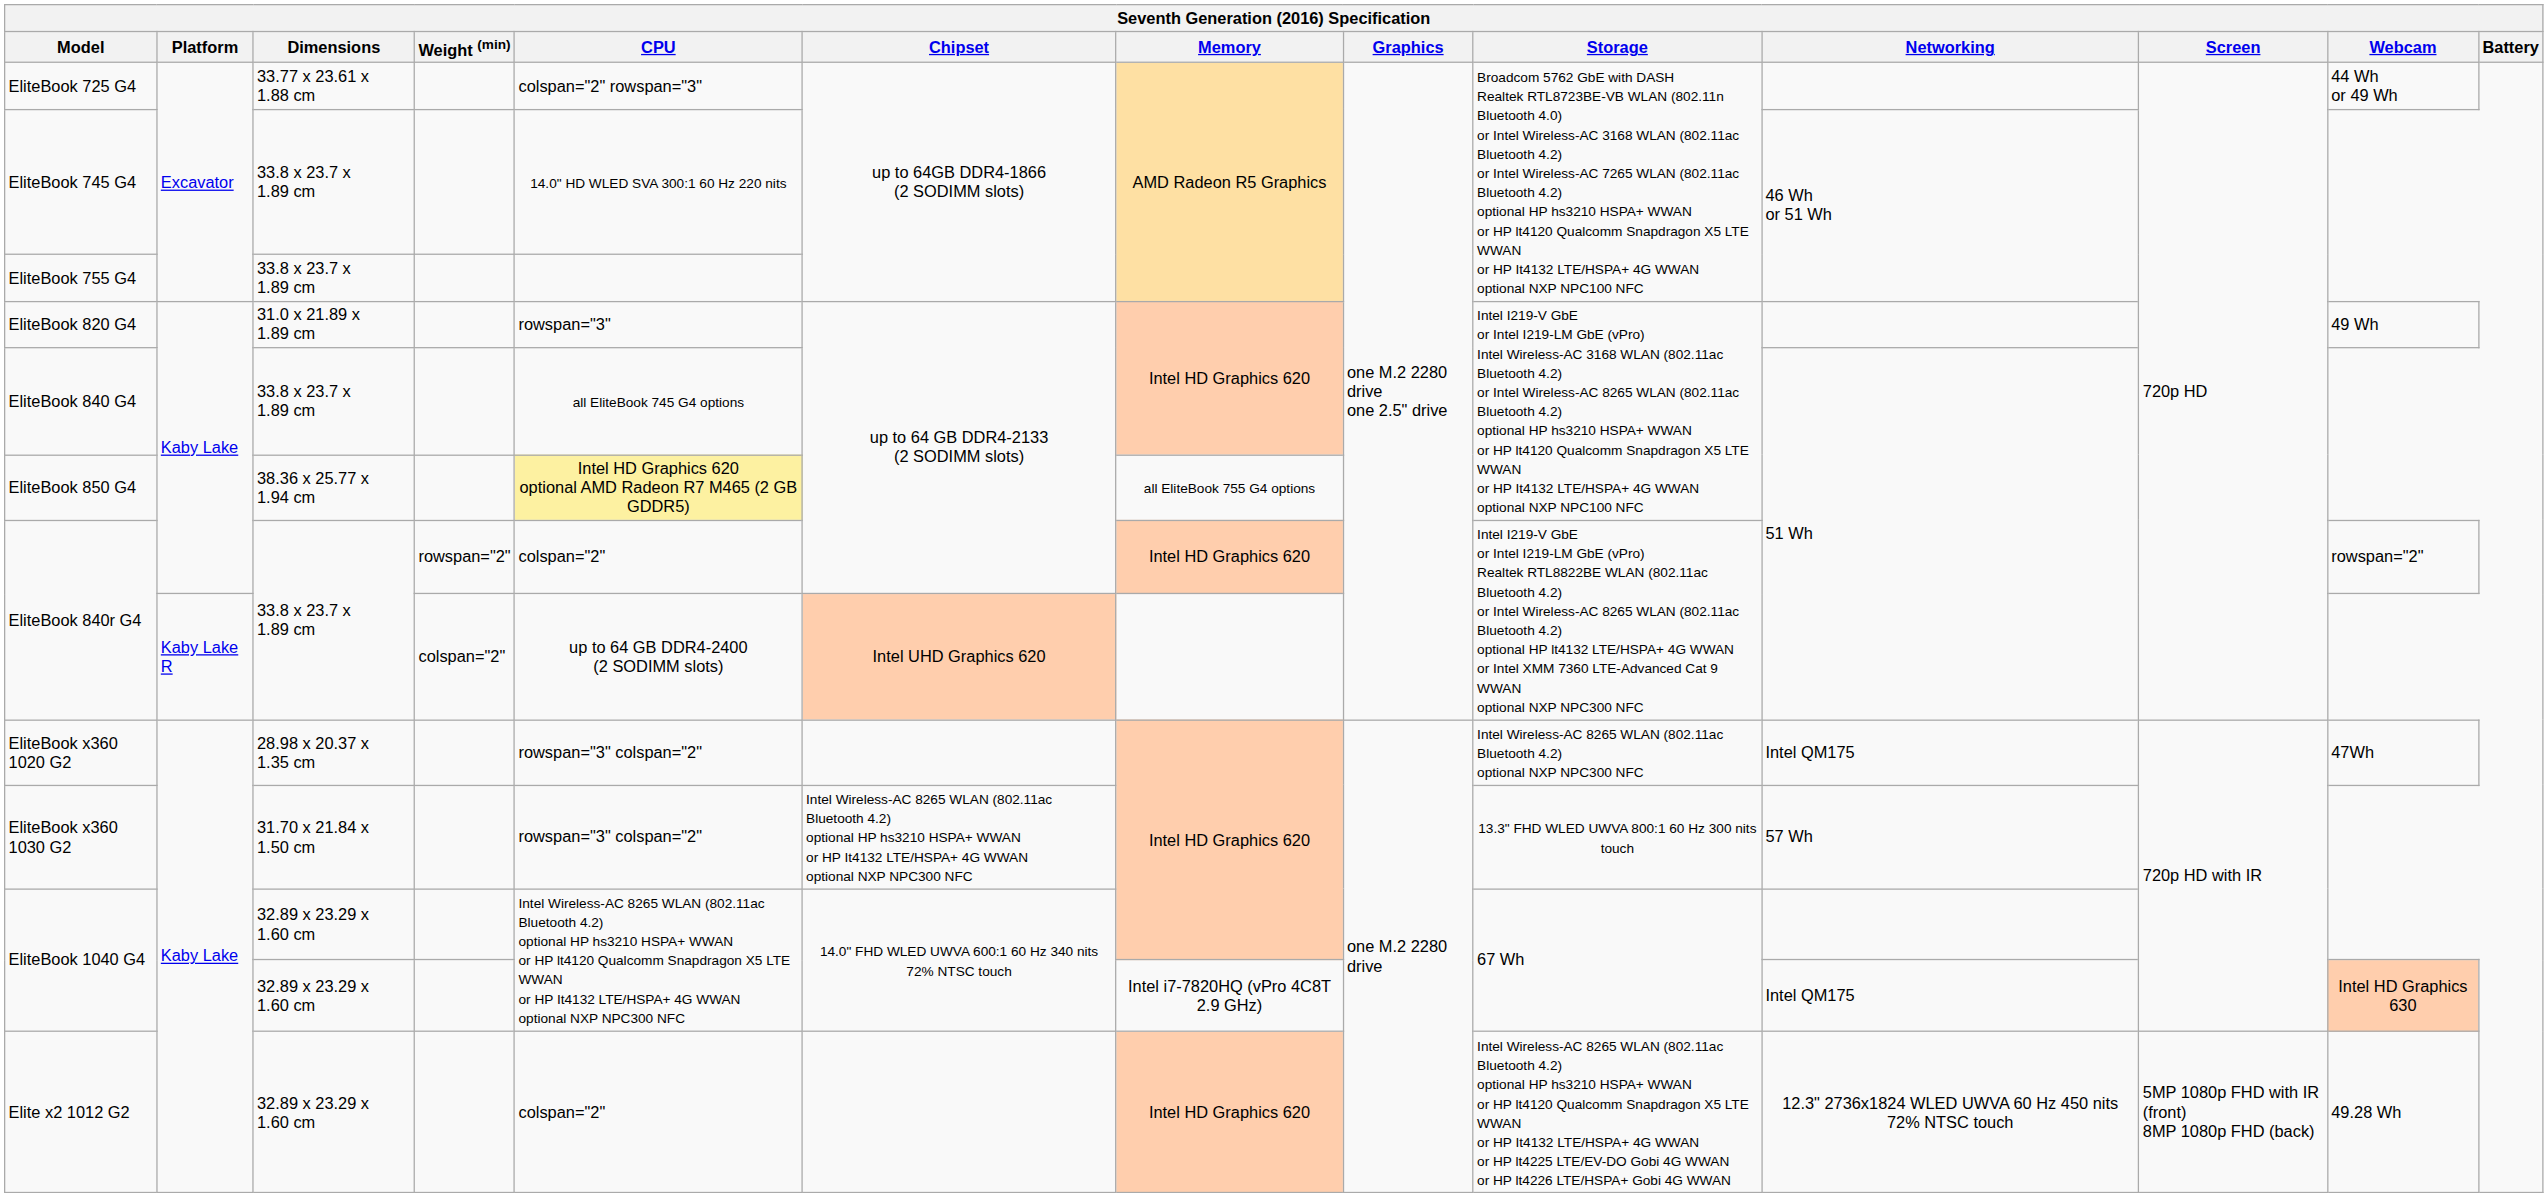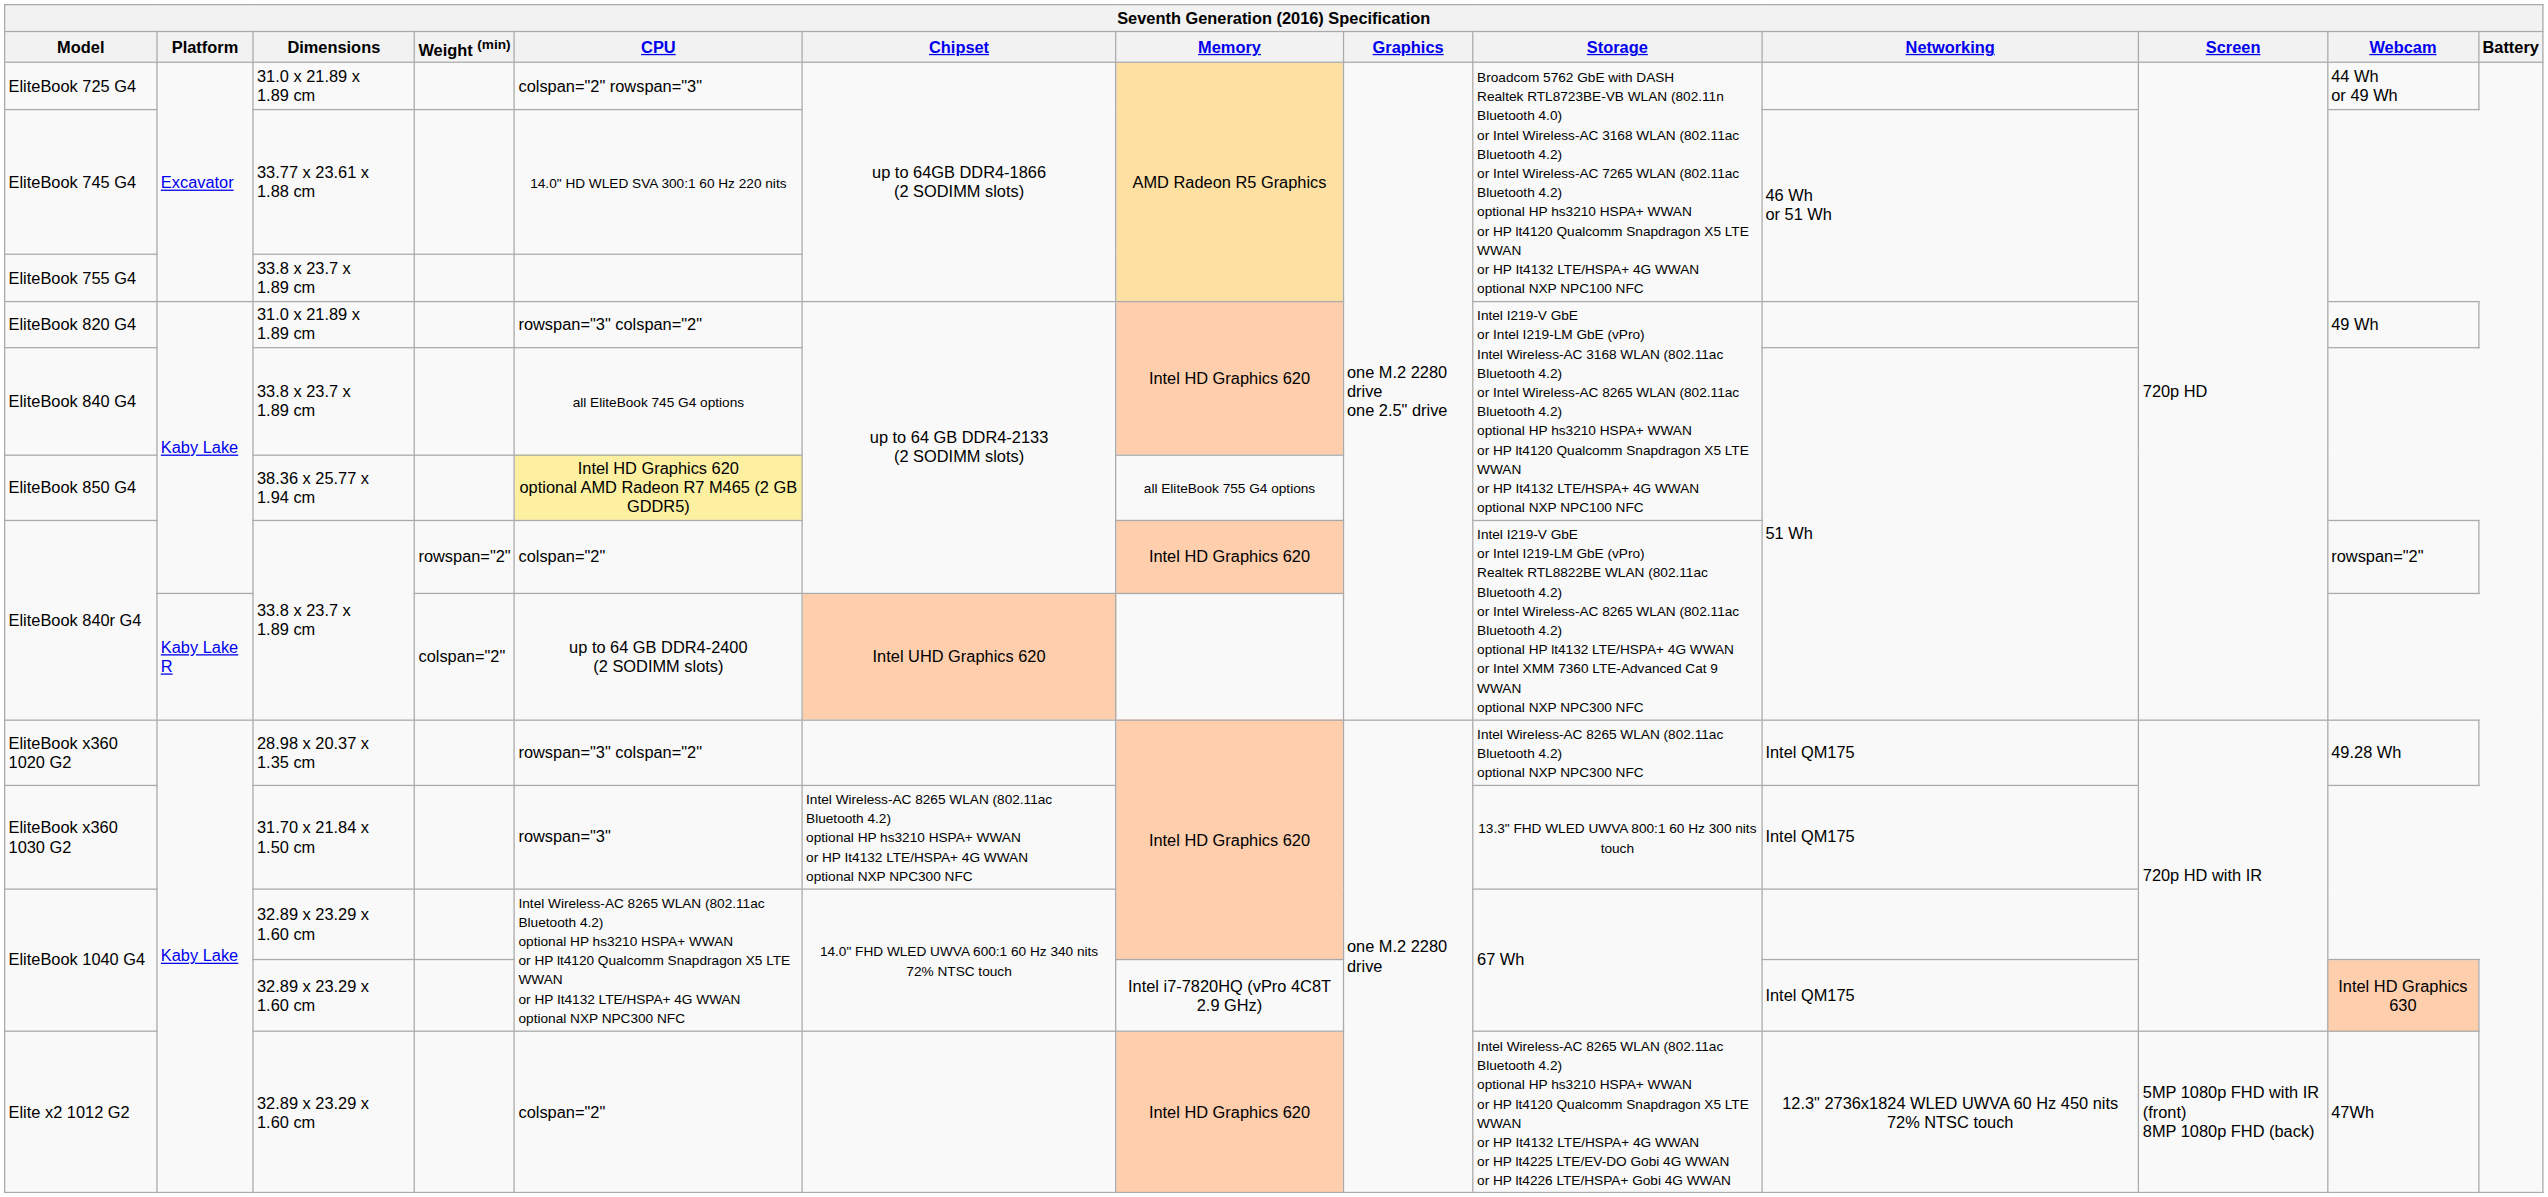(313, 86) 33.77 x 23.61 x 1.88 cm -> (308, 86) 31.0 x 21.89 x 1.89 cm
(304, 182) 33.8 x 23.7 x 1.89 cm -> (313, 182) 33.77 x 23.61 x 1.88 cm
(565, 324) rowspan="3" -> (610, 324) rowspan="3" colspan="2"
(2353, 752) 47Wh -> (2366, 752) 49.28 Wh
(610, 837) rowspan="3" colspan="2" -> (565, 837) rowspan="3"
(1789, 837) 57 Wh -> (1810, 837) Intel QM175
(2366, 1112) 49.28 Wh -> (2353, 1112) 47Wh
